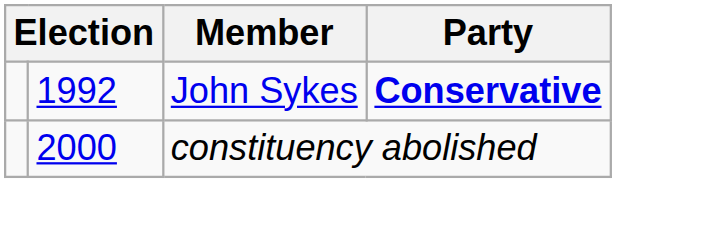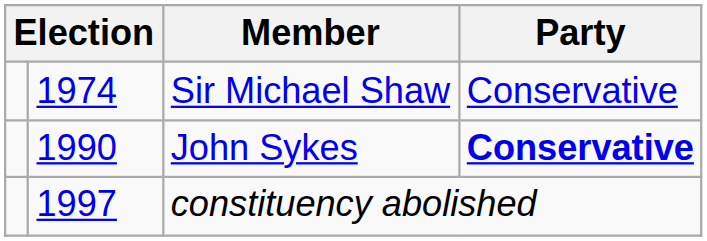+ row: (310, 90)
(77, 90) 1992 -> (77, 147) 1990
(77, 147) 2000 -> (77, 205) 1997
